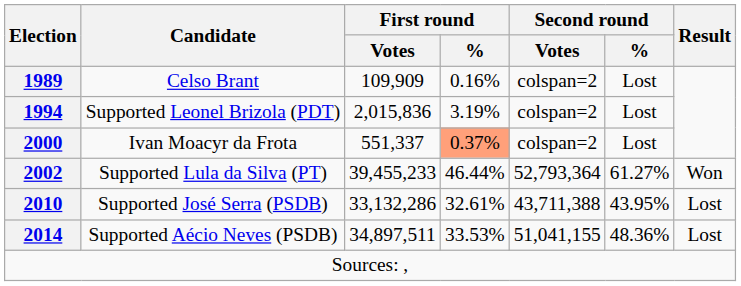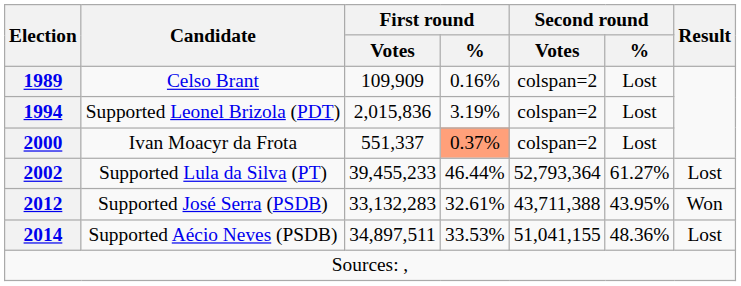(705, 173) Won -> (705, 173) Lost
(43, 204) 2010 -> (43, 204) 2012
(393, 204) 33,132,286 -> (393, 204) 33,132,283
(705, 204) Lost -> (705, 204) Won
